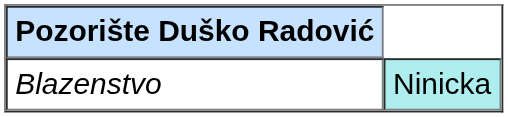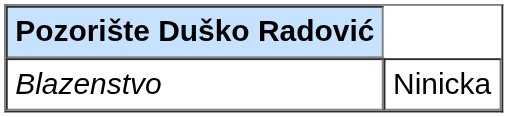(442, 83) paleturquoise background -> (442, 83) no background
